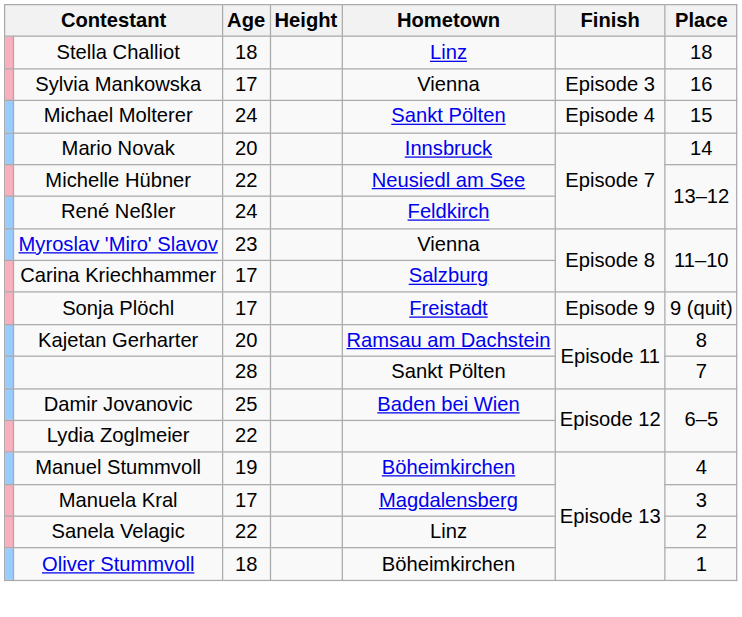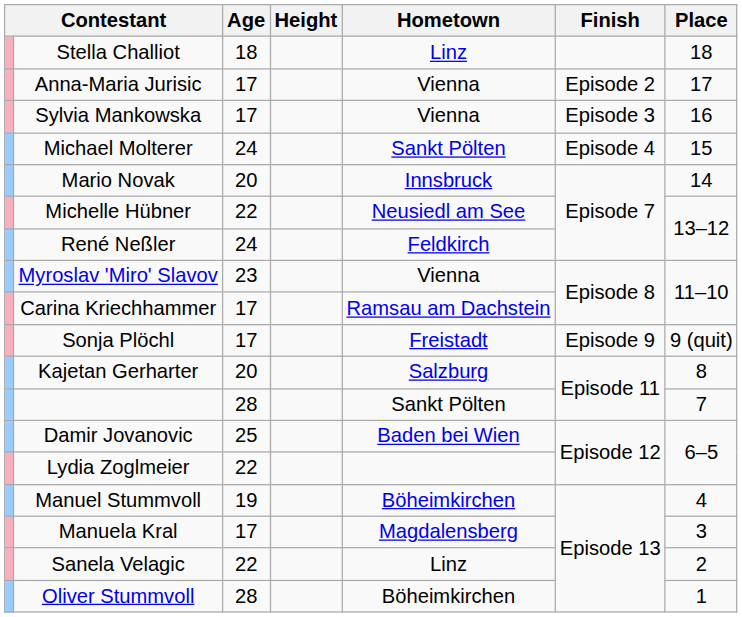+ row: (118, 84)
(448, 276) Salzburg -> (448, 308) Ramsau am Dachstein
(448, 340) Ramsau am Dachstein -> (448, 372) Salzburg
(246, 564) 18 -> (246, 595) 28
